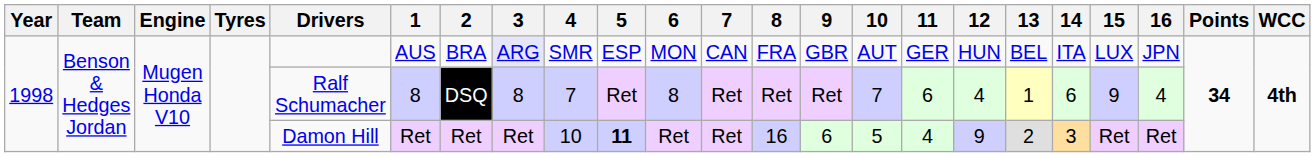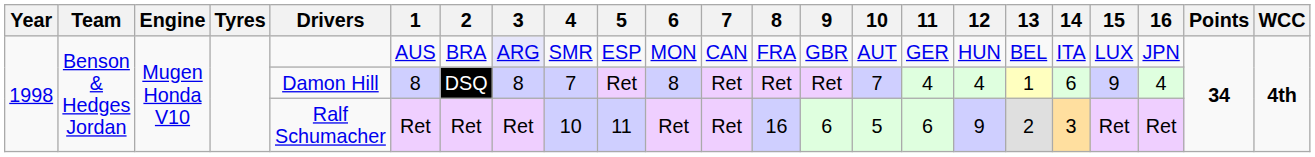(330, 94) Ralf Schumacher -> (330, 83) Damon Hill
(927, 94) 6 -> (927, 83) 4
(330, 136) Damon Hill -> (330, 125) Ralf Schumacher
(622, 136) bold -> (622, 125) normal
(927, 136) 4 -> (927, 125) 6
